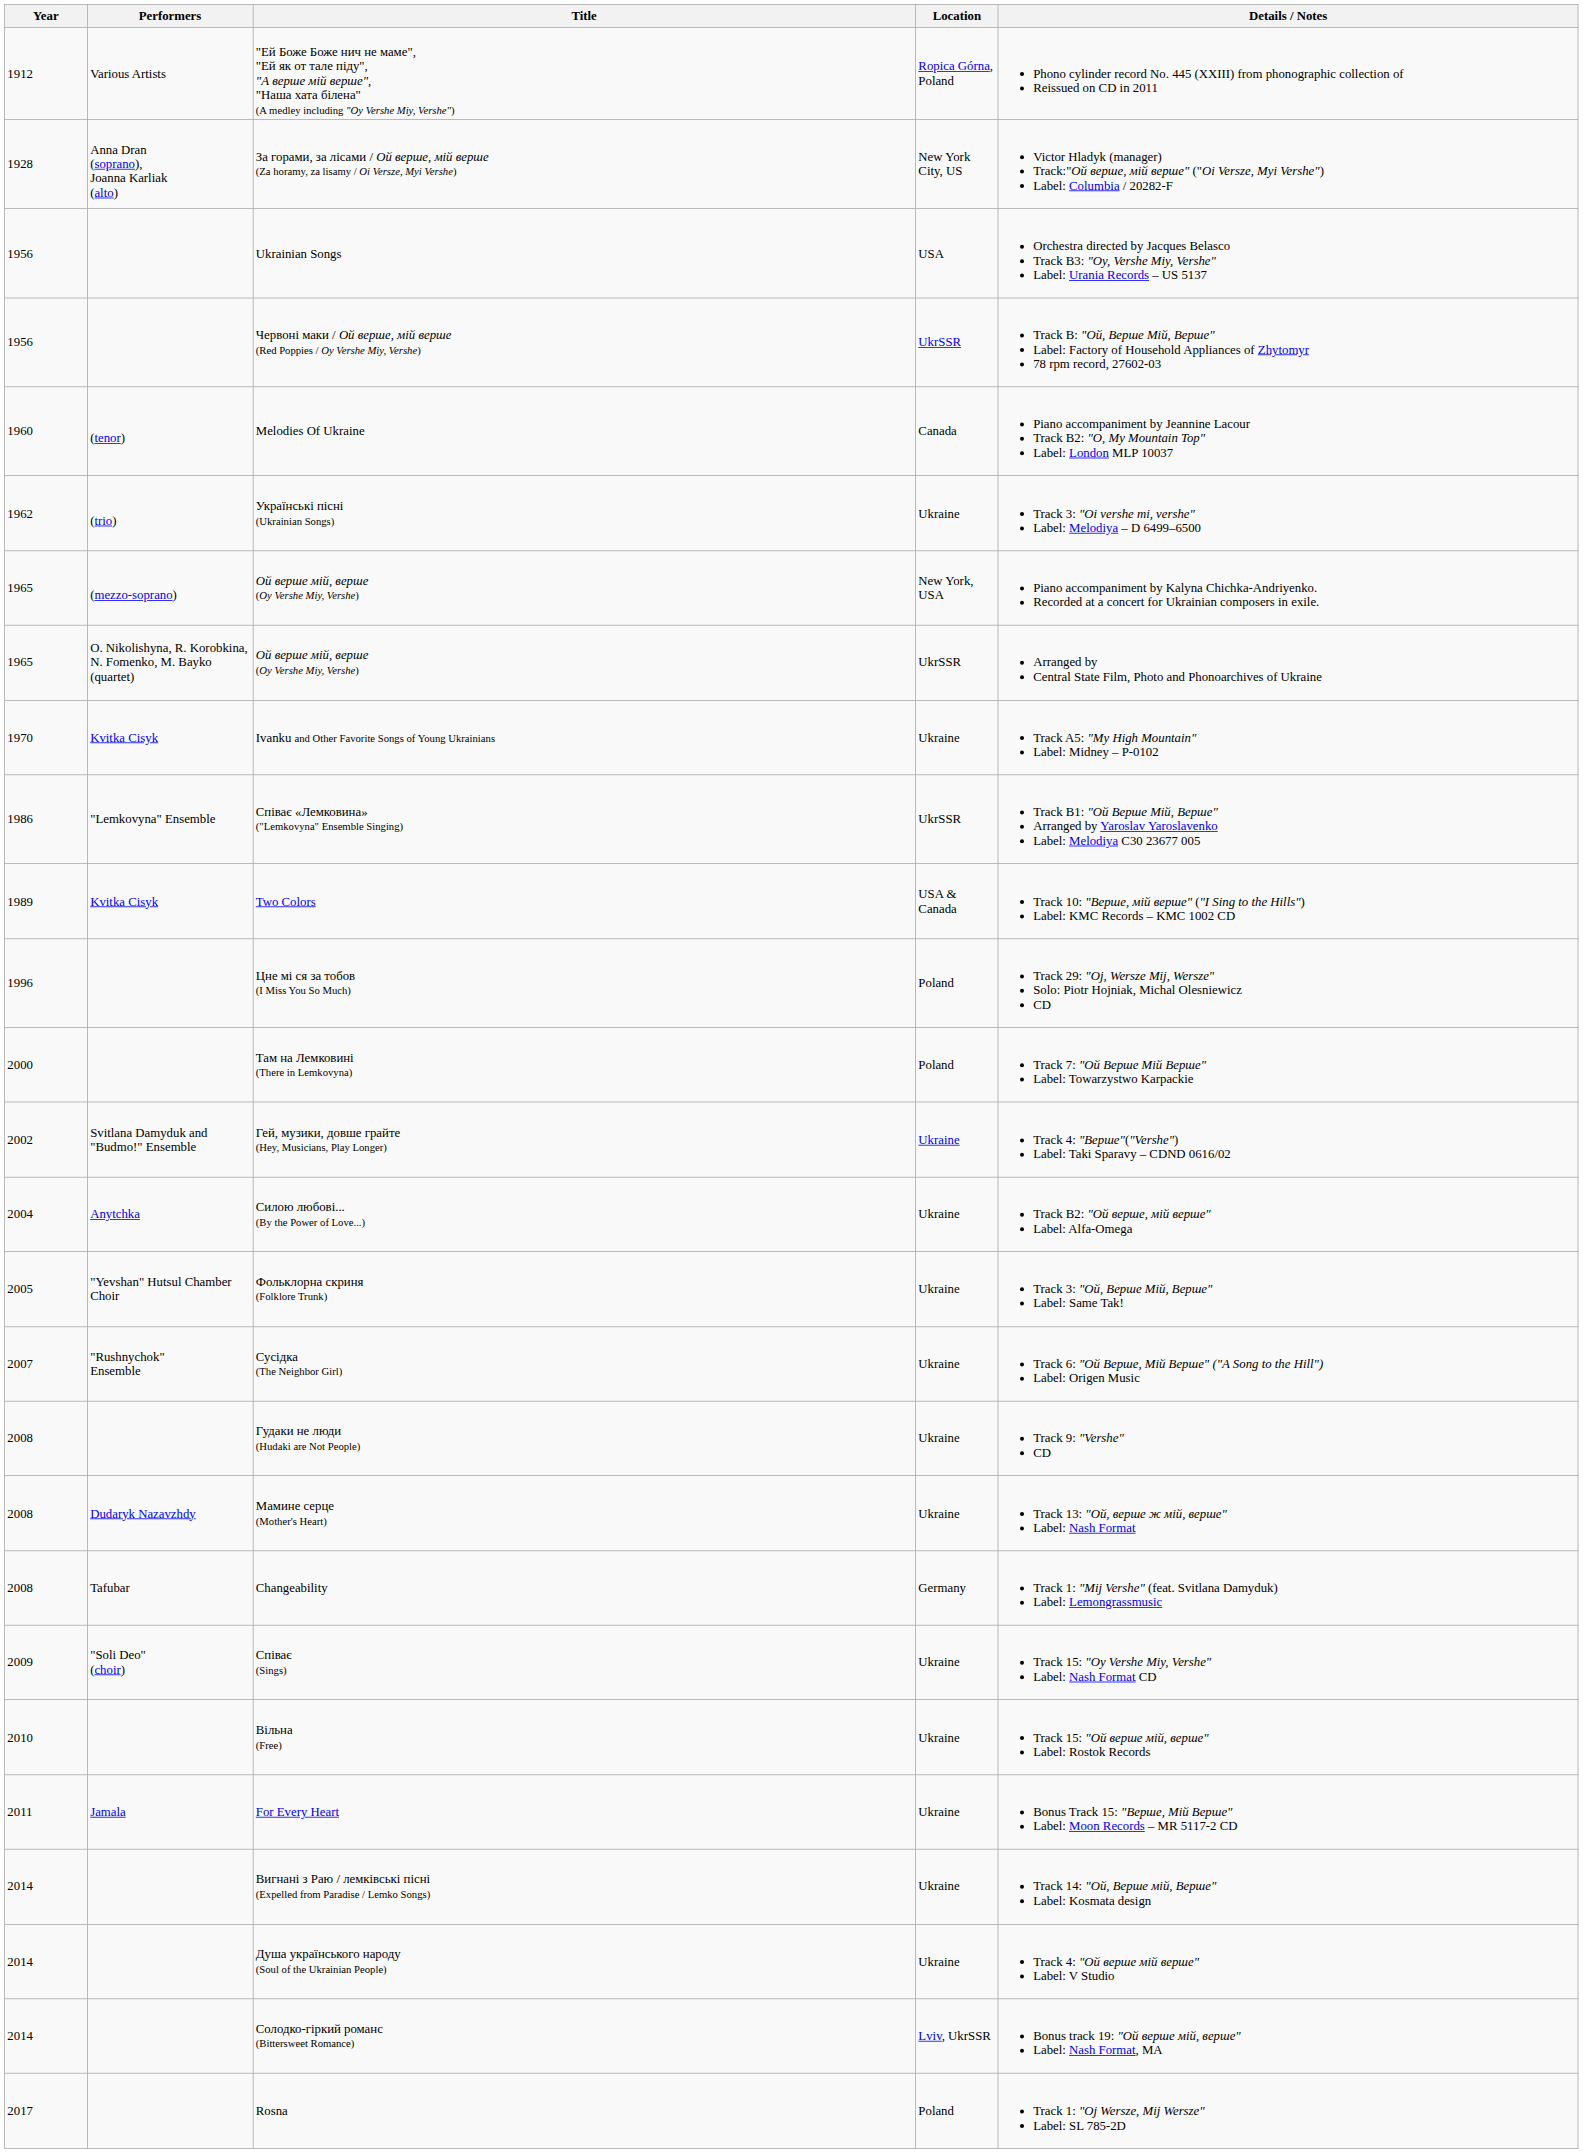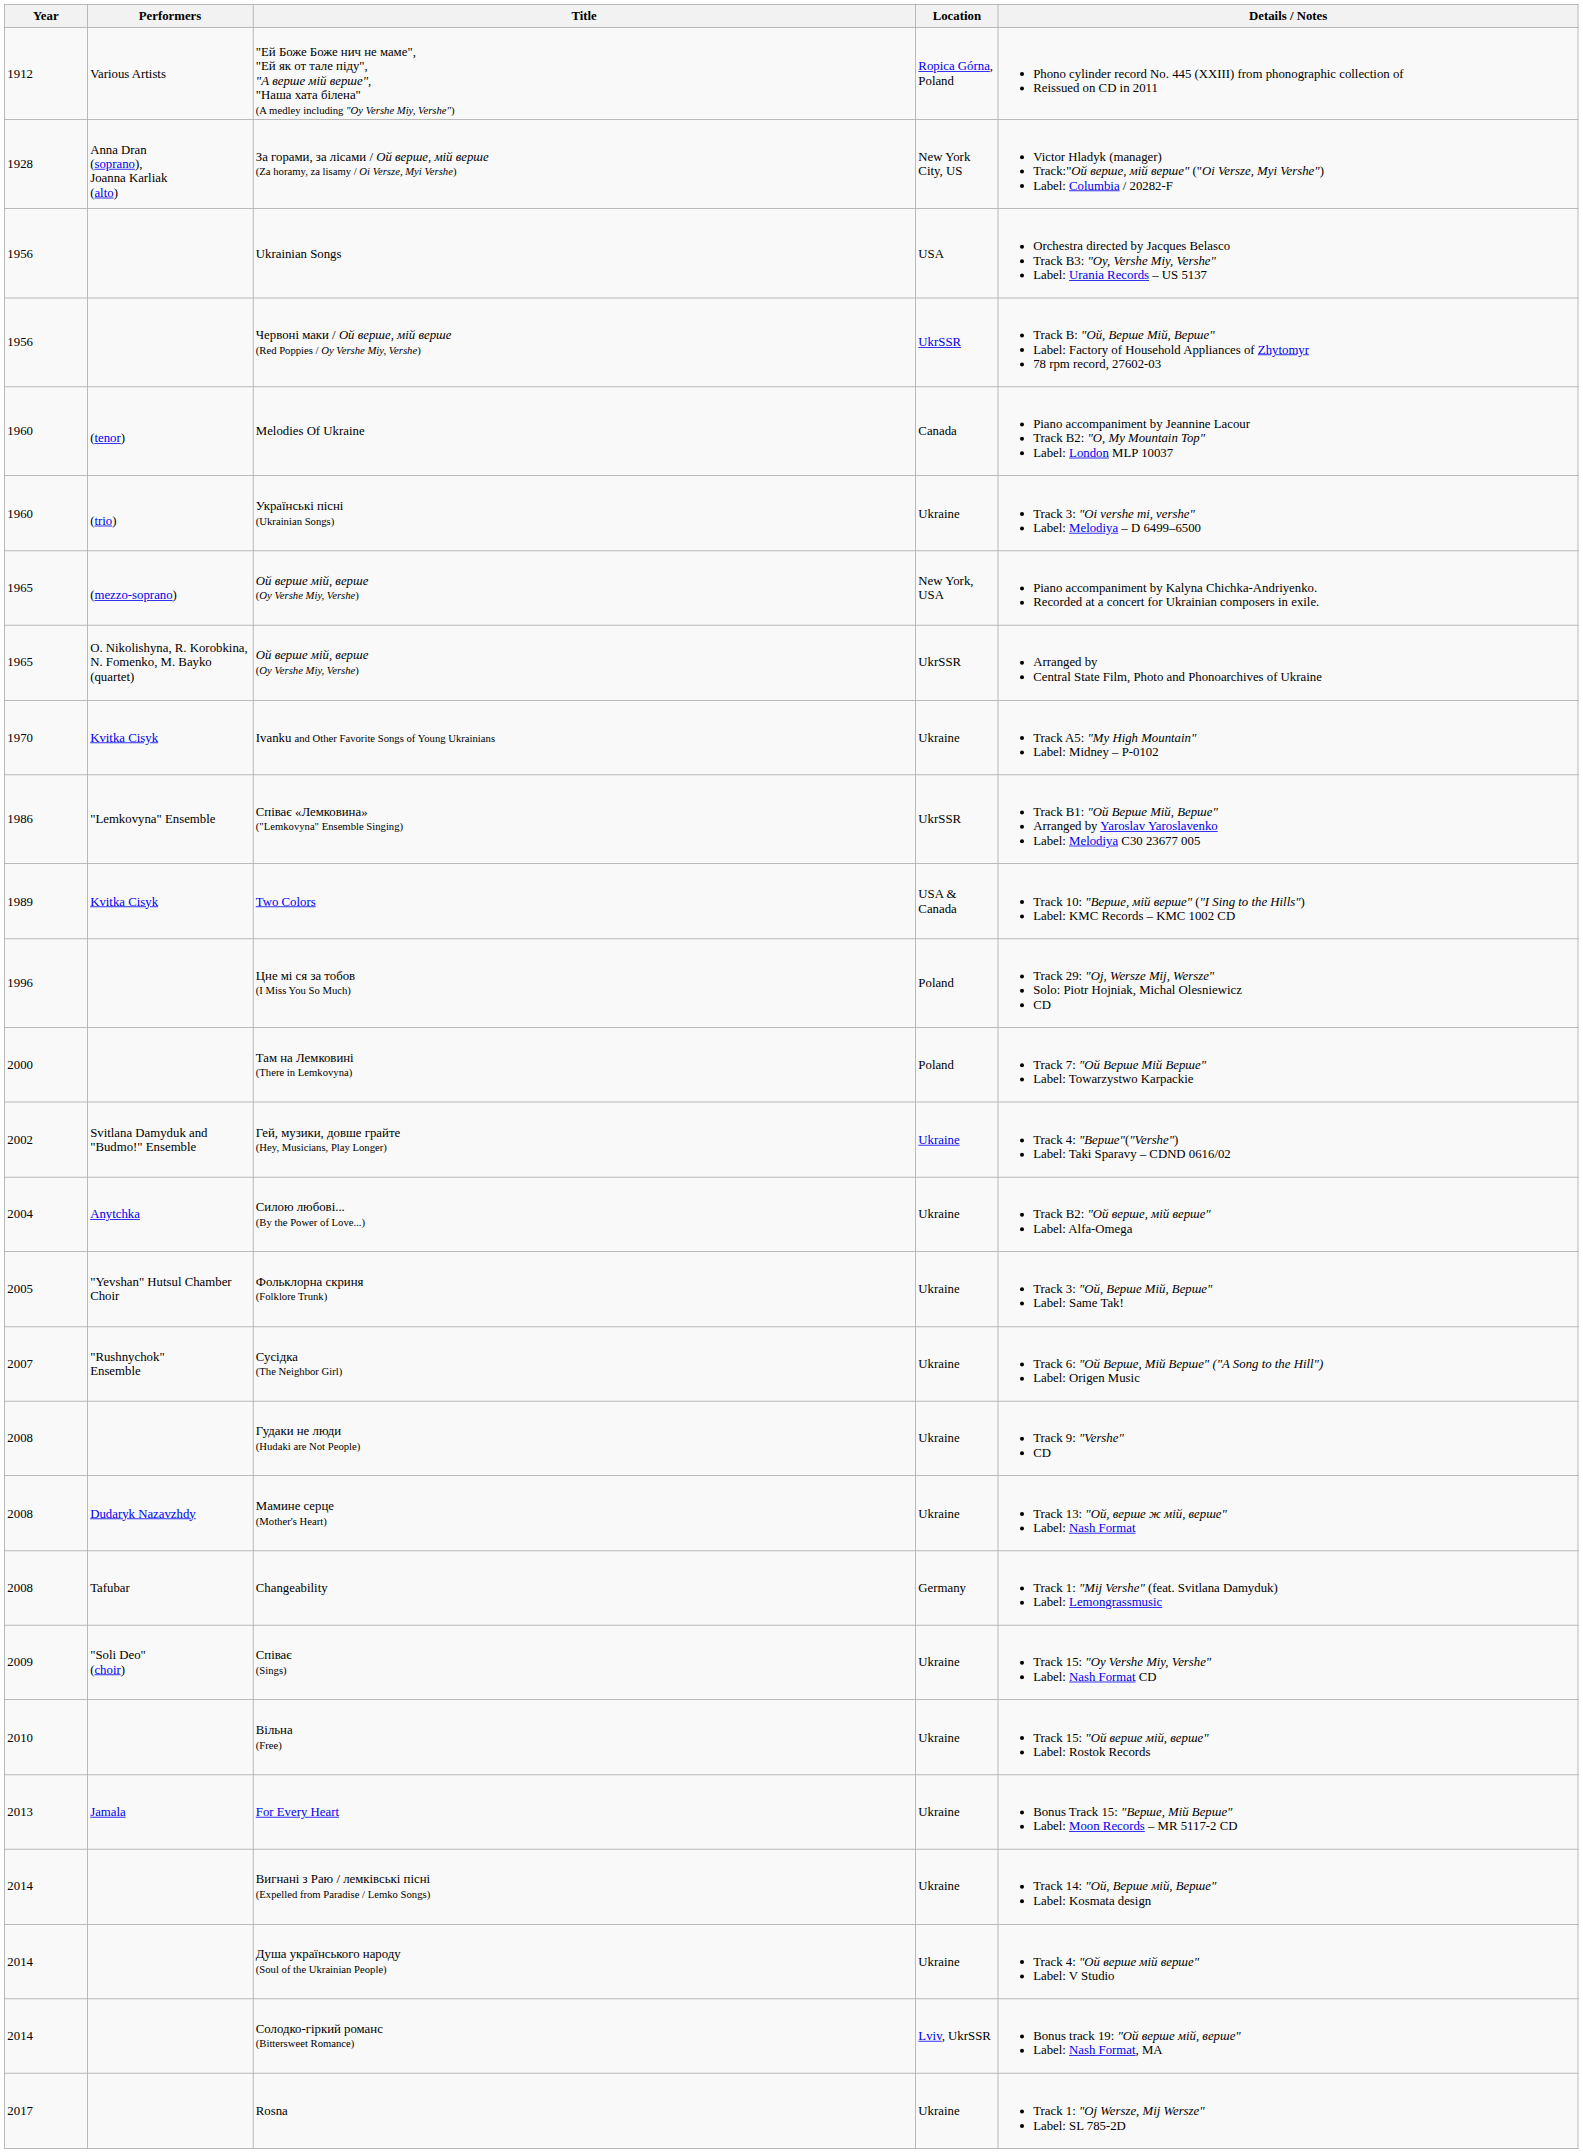(20, 513) 1962 -> (20, 513) 1960
(20, 1812) 2011 -> (20, 1812) 2013
(936, 2110) Poland -> (939, 2110) Ukraine
